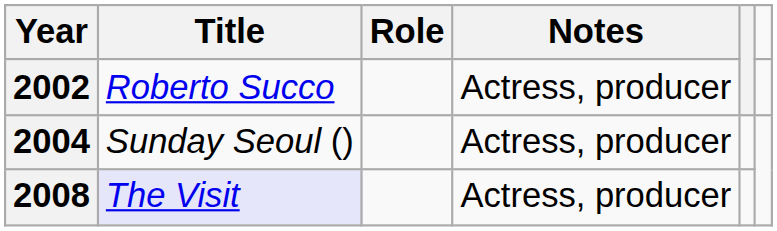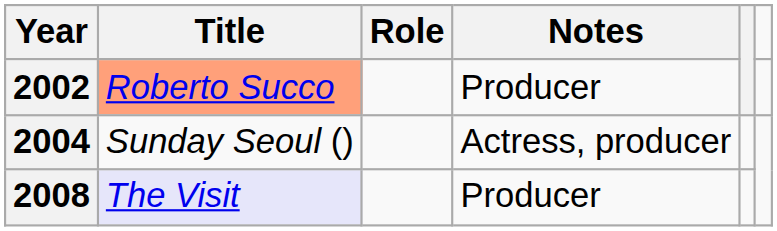(220, 86) no background -> (220, 86) lightsalmon background
(596, 86) Actress, producer -> (531, 86) Producer
(596, 196) Actress, producer -> (531, 196) Producer
